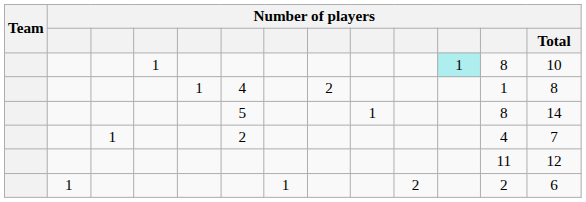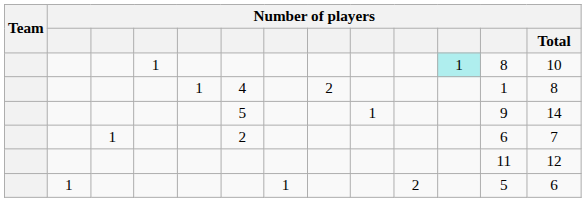(504, 112) 8 -> (504, 112) 9
(504, 137) 4 -> (504, 137) 6
(504, 185) 2 -> (504, 185) 5
